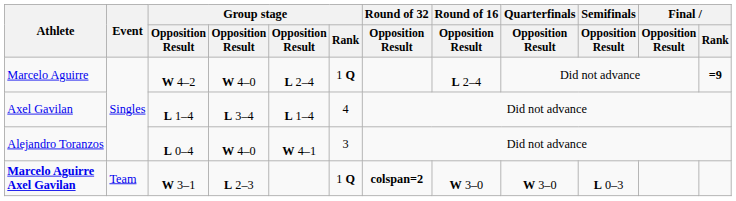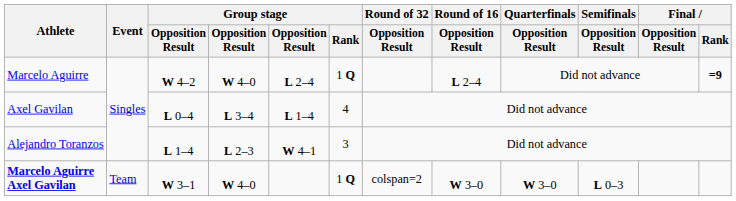(179, 116) L 1–4 -> (179, 116) L 0–4
(179, 151) L 0–4 -> (179, 151) L 1–4
(239, 151) W 4–0 -> (239, 151) L 2–3
(239, 186) L 2–3 -> (239, 186) W 4–0
(397, 179) bold -> (397, 179) normal
